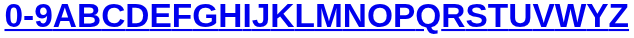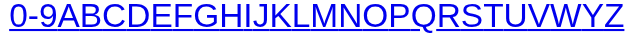(317, 15) bold -> (317, 15) normal
